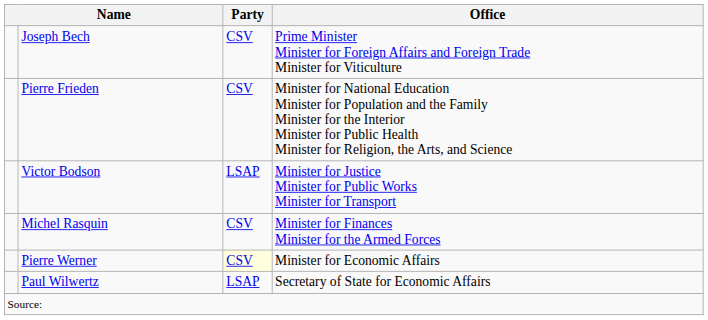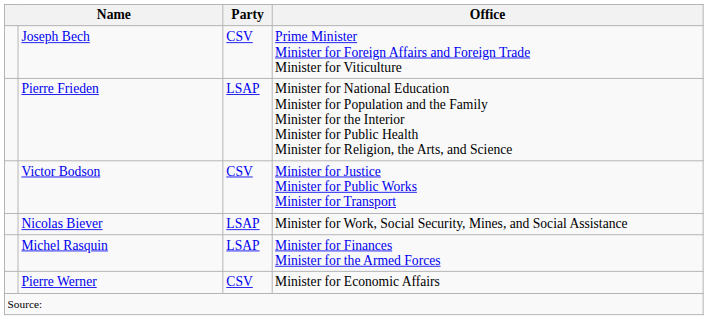(240, 89) CSV -> (243, 89) LSAP
(243, 171) LSAP -> (240, 171) CSV
+ row: (62, 223)
(240, 223) CSV -> (243, 245) LSAP
(240, 260) lightyellow background -> (240, 282) no background
- row: (60, 282)
